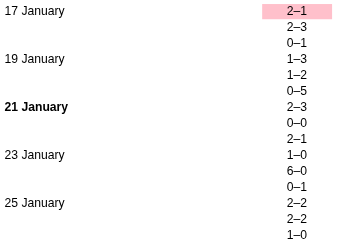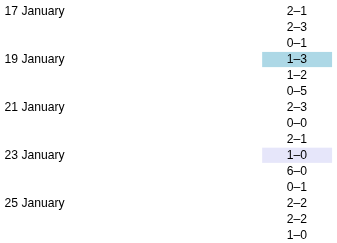(297, 11) pink background -> (297, 11) no background
(297, 59) no background -> (297, 59) lightblue background
(36, 107) bold -> (35, 107) normal
(297, 155) no background -> (297, 155) lavender background
